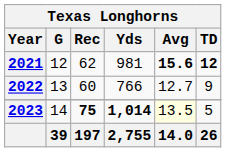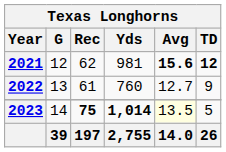(87, 88) 60 -> (87, 88) 61
(129, 88) 766 -> (129, 88) 760
